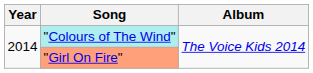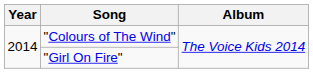(110, 36) paleturquoise background -> (110, 36) no background
(83, 57) lightsalmon background -> (83, 57) no background
